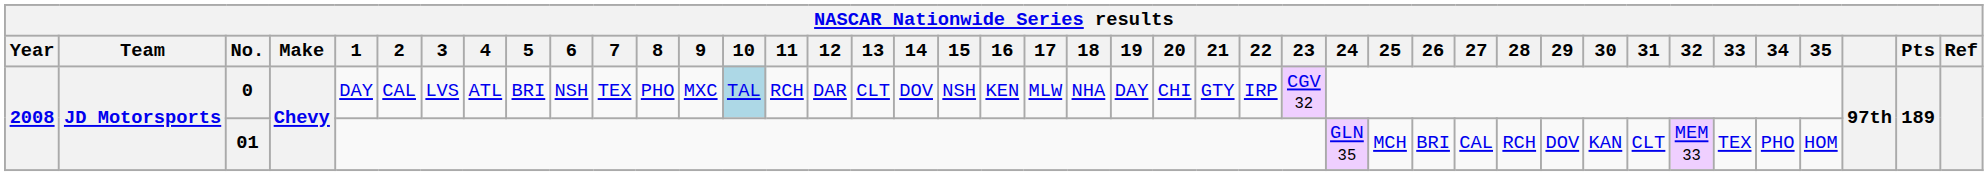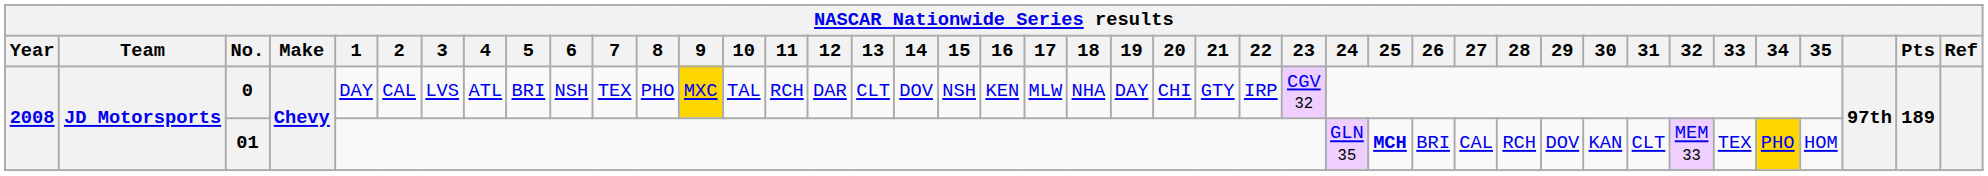(701, 91) no background -> (701, 91) gold background
(744, 91) lightblue background -> (744, 91) no background
(1390, 143) normal -> (1390, 143) bold
(1778, 143) no background -> (1778, 143) gold background
